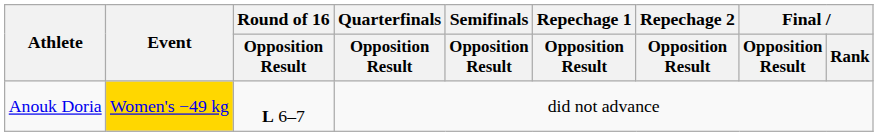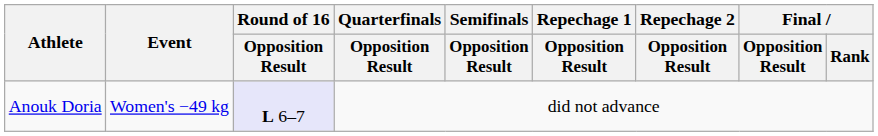(169, 106) gold background -> (169, 106) no background
(283, 116) no background -> (283, 116) lavender background
